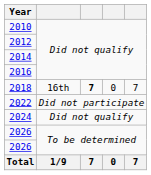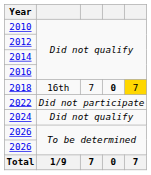(91, 87) bold -> (91, 87) normal
(113, 87) normal -> (113, 87) bold
(135, 87) no background -> (135, 87) gold background
